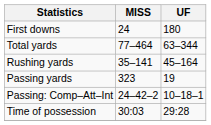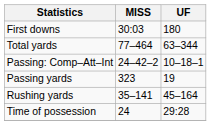(124, 29) 24 -> (131, 29) 30:03
rows swapped: (40, 62) <-> (60, 95)
(131, 112) 30:03 -> (124, 112) 24
